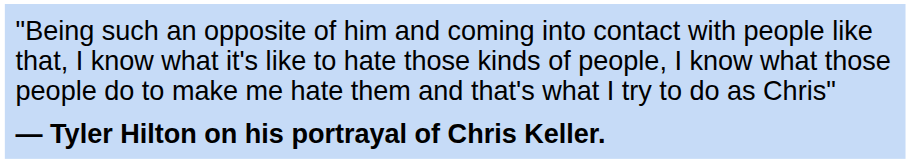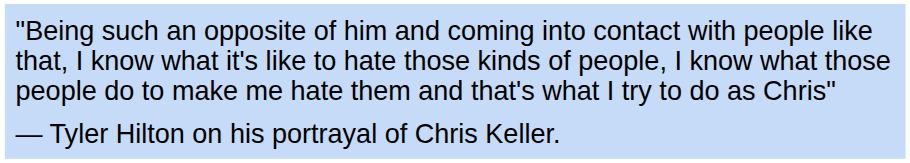(310, 133) bold -> (288, 133) normal
